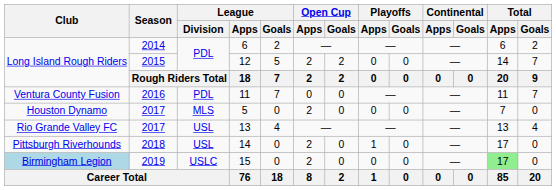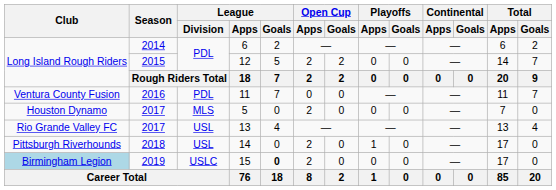(277, 161) normal -> (277, 161) bold
(503, 161) lightgreen background -> (503, 161) no background
